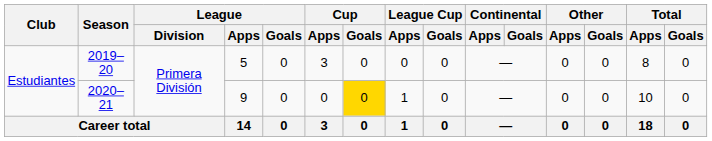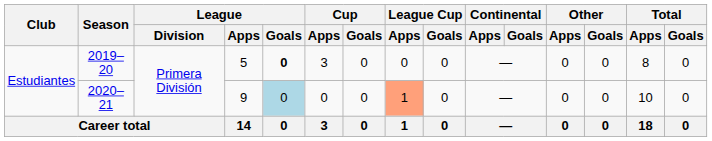(284, 63) normal -> (284, 63) bold
(284, 98) no background -> (284, 98) lightblue background
(364, 98) gold background -> (364, 98) no background
(404, 98) no background -> (404, 98) lightsalmon background
